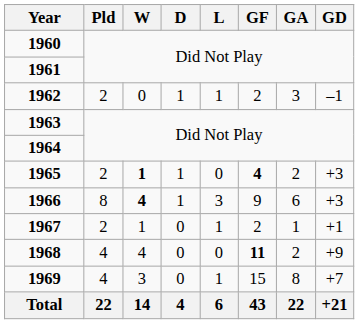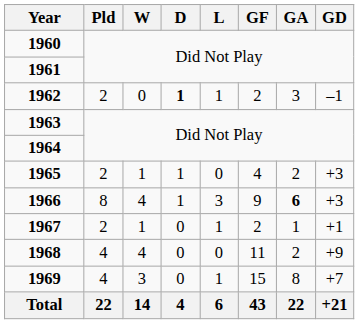(180, 95) normal -> (180, 95) bold
(142, 174) bold -> (142, 174) normal
(257, 174) bold -> (257, 174) normal
(142, 200) bold -> (142, 200) normal
(296, 200) normal -> (296, 200) bold
(257, 252) bold -> (257, 252) normal
